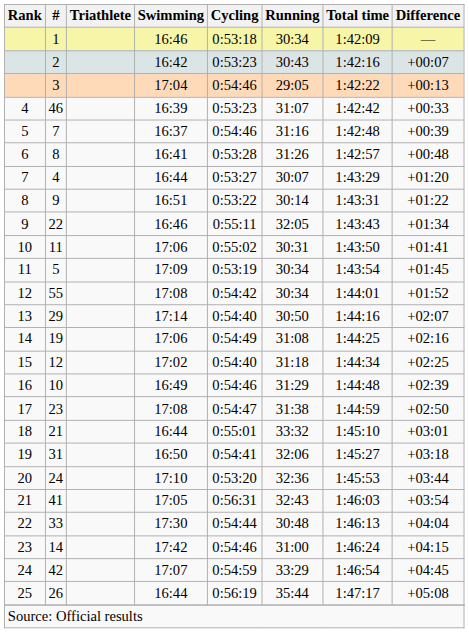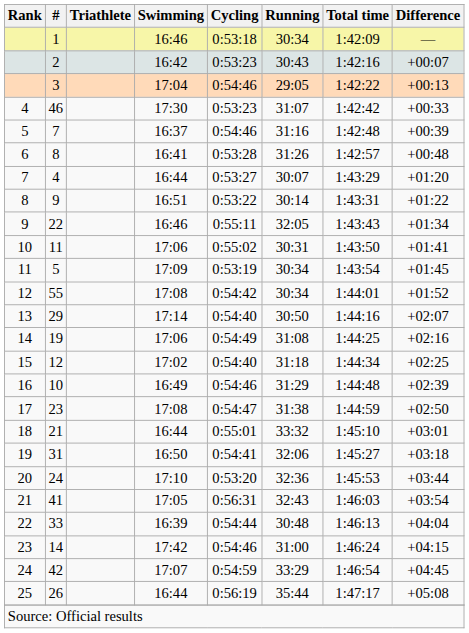(171, 108) 16:39 -> (171, 108) 17:30
(171, 524) 17:30 -> (171, 524) 16:39
